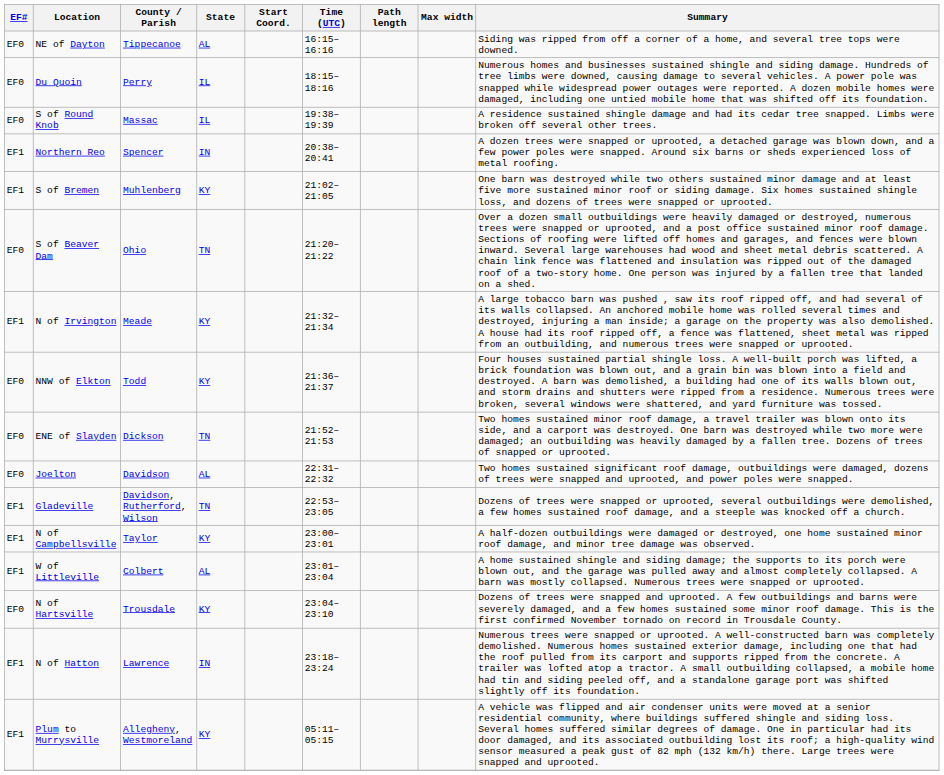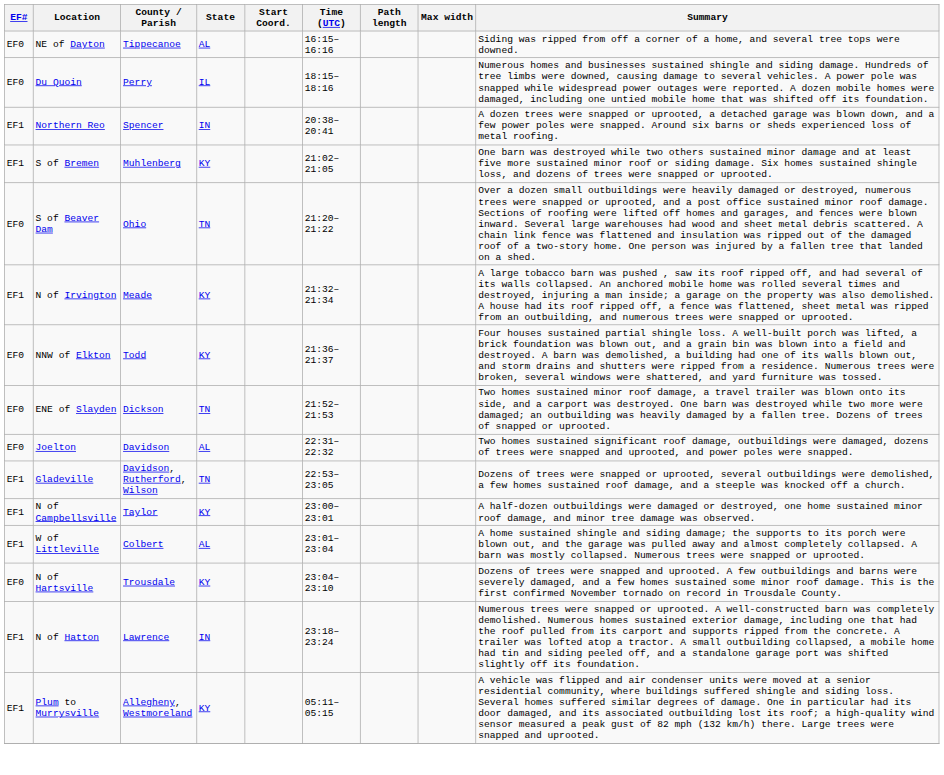- row: (64, 120)
